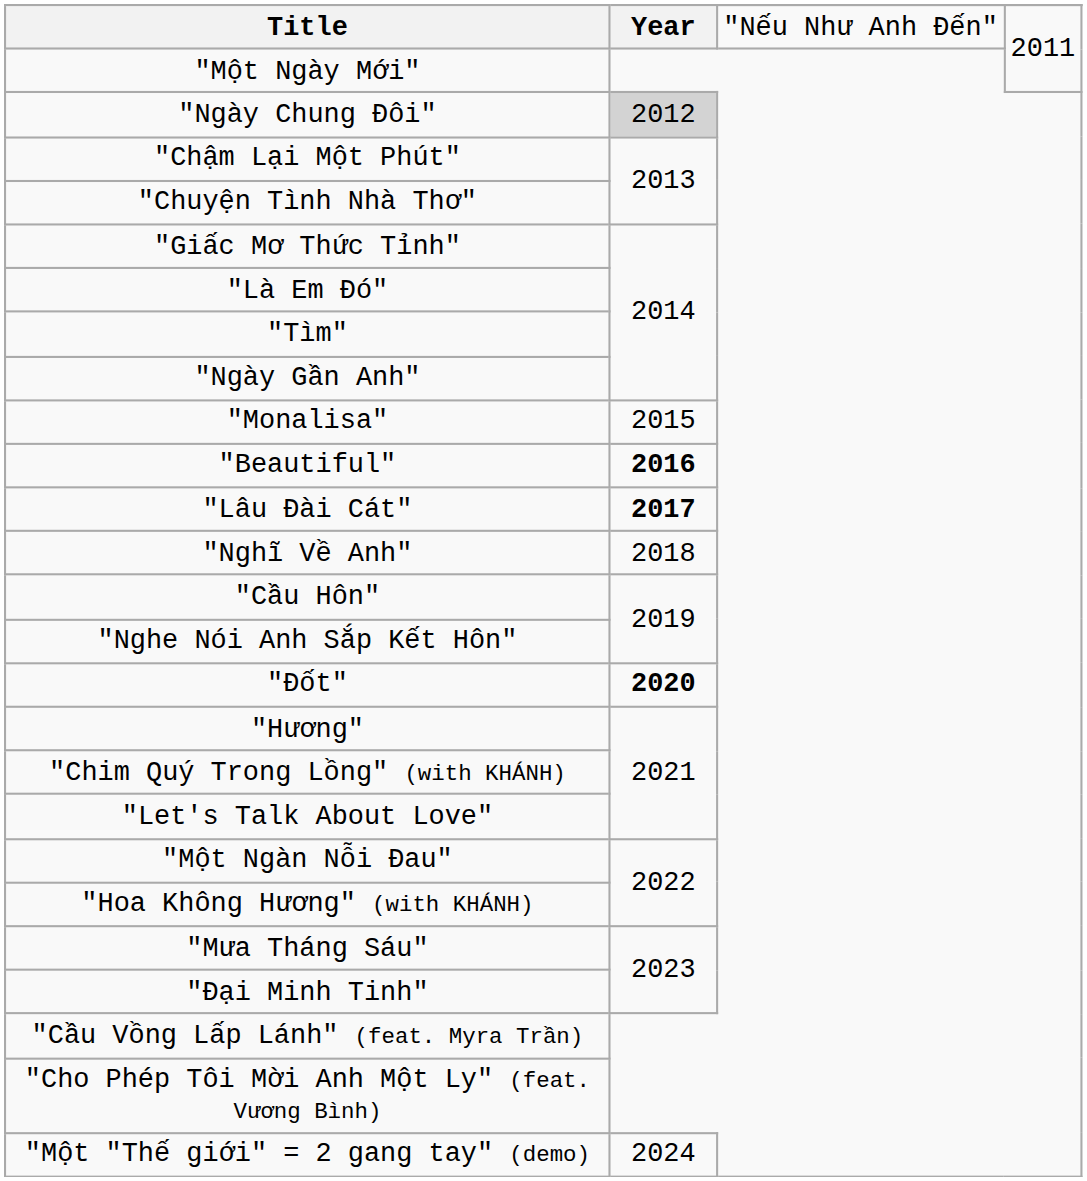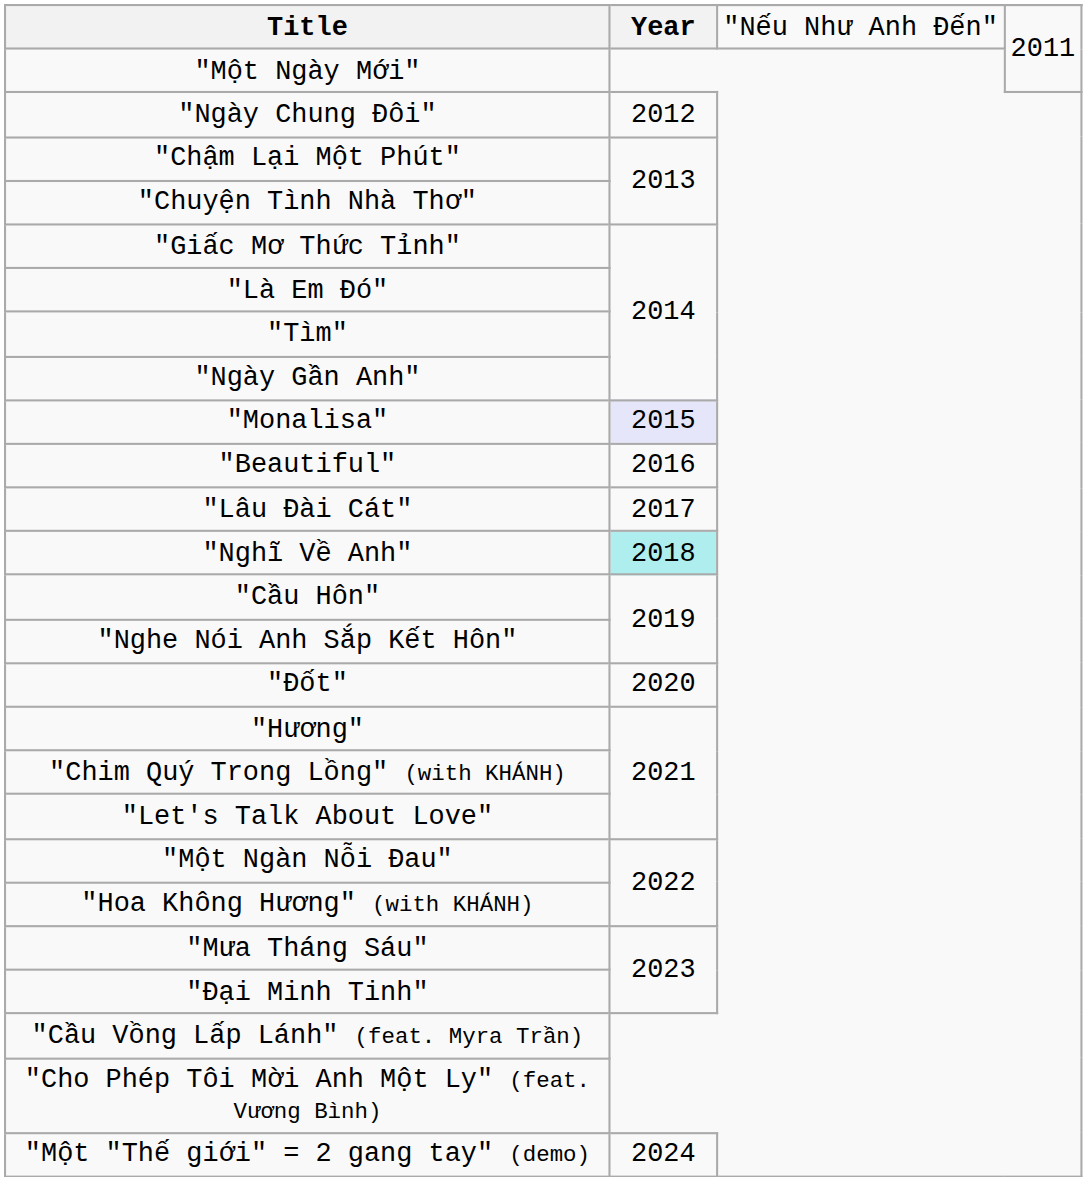(663, 115) lightgrey background -> (663, 115) no background
(663, 422) no background -> (663, 422) lavender background
(663, 466) bold -> (663, 466) normal
(663, 509) bold -> (663, 509) normal
(663, 553) no background -> (663, 553) paleturquoise background
(663, 685) bold -> (663, 685) normal
